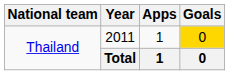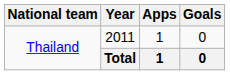(202, 37) gold background -> (202, 37) no background
